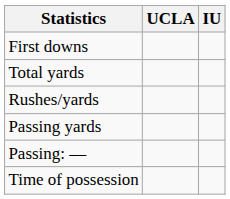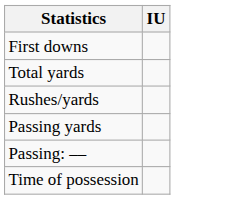- column: (171, 18)
